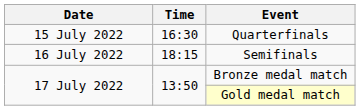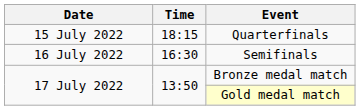(180, 35) 16:30 -> (180, 35) 18:15
(180, 55) 18:15 -> (180, 55) 16:30
